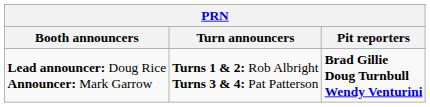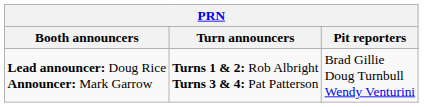(374, 75) bold -> (370, 75) normal
